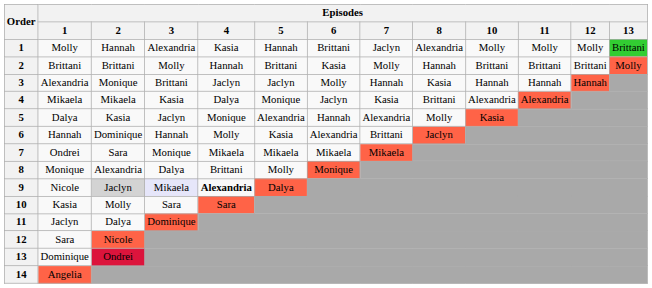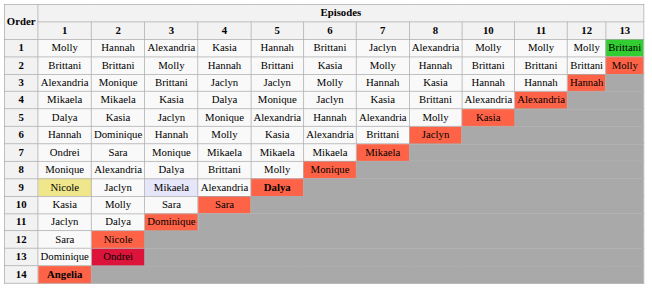(65, 187) no background -> (65, 187) khaki background
(118, 187) lightgrey background -> (118, 187) no background
(226, 187) bold -> (225, 187) normal
(281, 187) normal -> (277, 187) bold
(65, 274) normal -> (65, 274) bold
